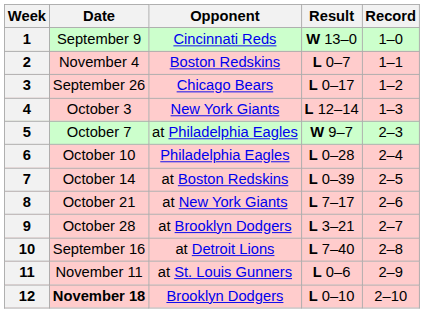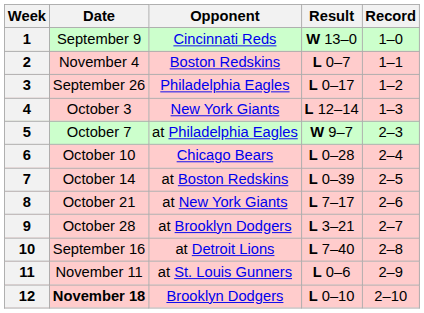(225, 86) Chicago Bears -> (225, 86) Philadelphia Eagles
(225, 156) Philadelphia Eagles -> (225, 156) Chicago Bears
